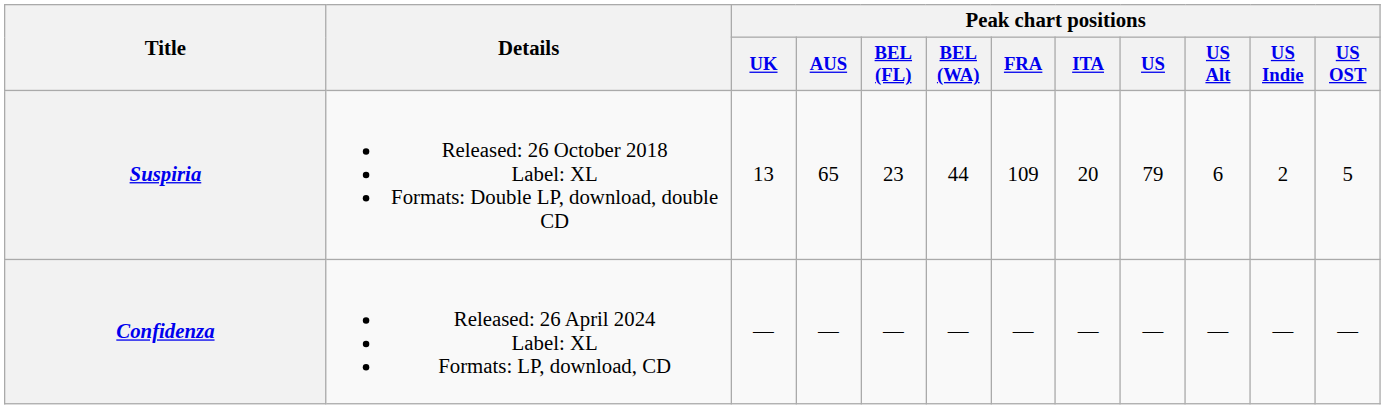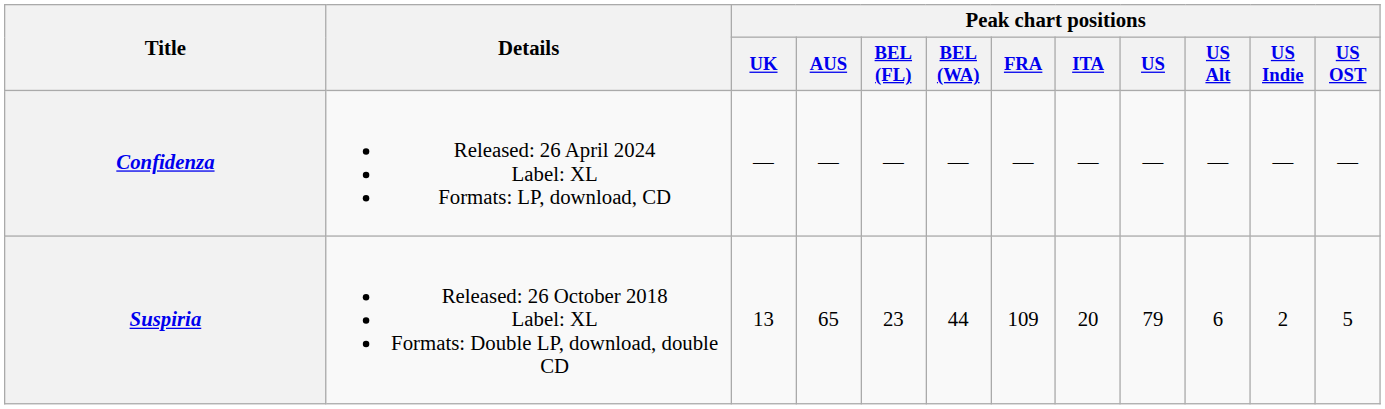rows swapped: (165, 174) <-> (165, 331)
